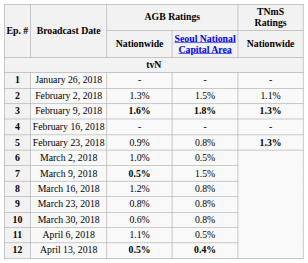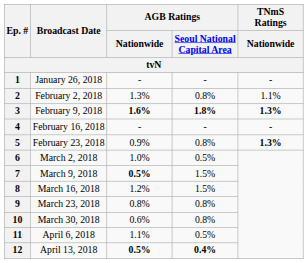(205, 96) 1.5% -> (205, 96) 0.8%
(205, 188) 0.8% -> (205, 188) 1.5%
